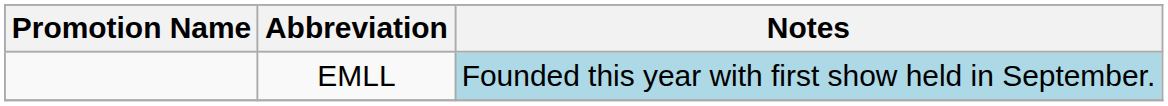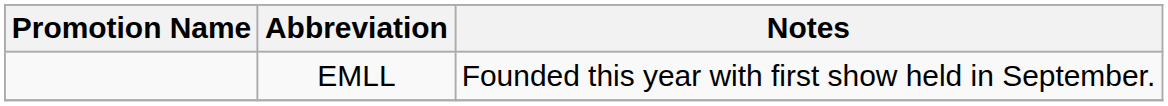(808, 75) lightblue background -> (808, 75) no background
